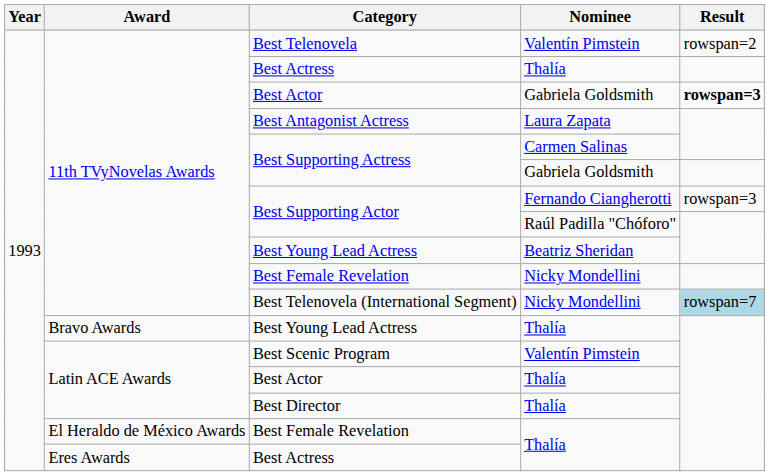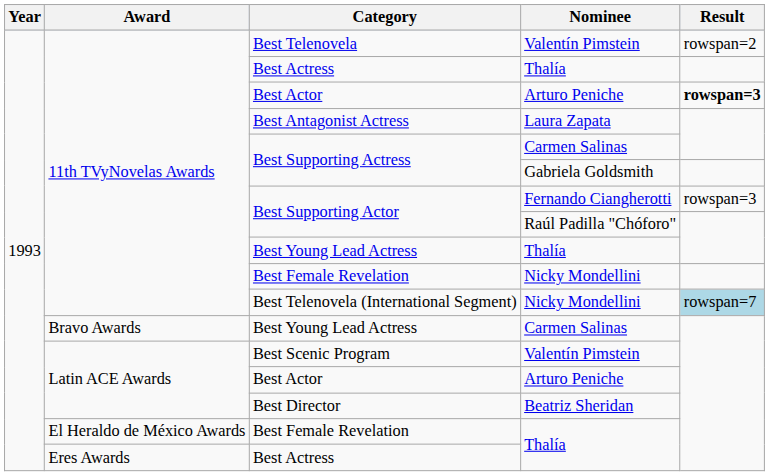(589, 95) Gabriela Goldsmith -> (574, 95) Arturo Peniche
(579, 250) Beatriz Sheridan -> (545, 250) Thalía
(545, 328) Thalía -> (576, 328) Carmen Salinas
(545, 379) Thalía -> (574, 379) Arturo Peniche
(545, 405) Thalía -> (579, 405) Beatriz Sheridan
